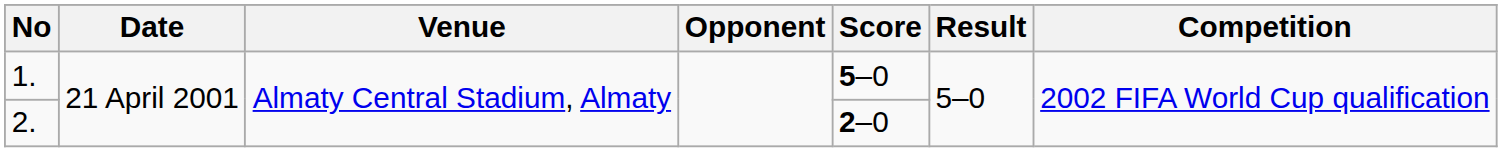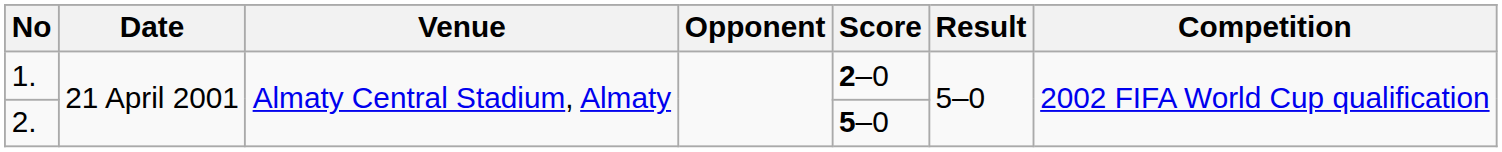(864, 75) 5–0 -> (864, 75) 2–0
(864, 122) 2–0 -> (864, 122) 5–0
